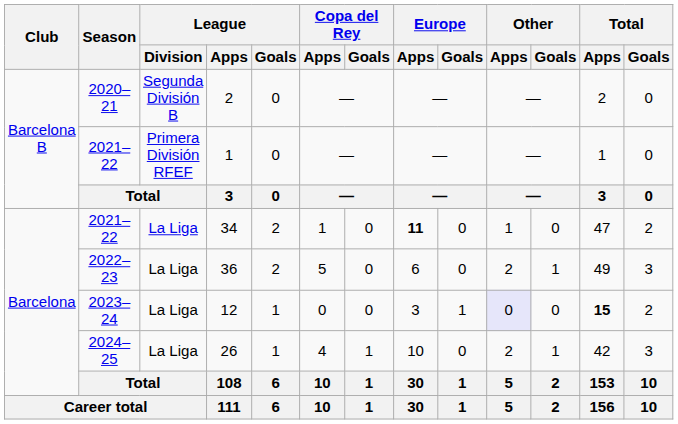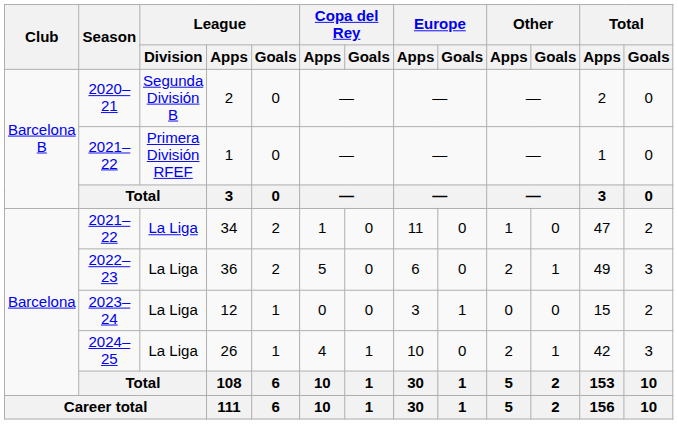(416, 228) bold -> (416, 228) normal
(509, 310) lavender background -> (509, 310) no background
(602, 310) bold -> (602, 310) normal
